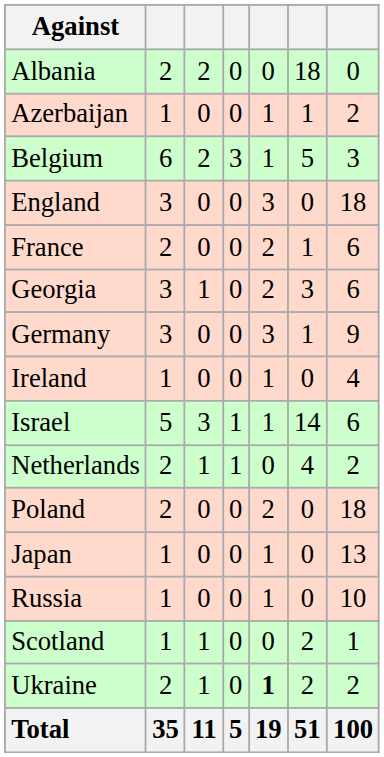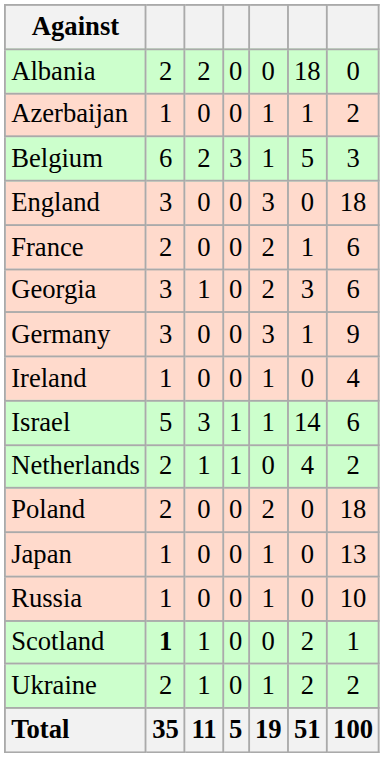(166, 641) normal -> (166, 641) bold
(268, 685) bold -> (268, 685) normal
